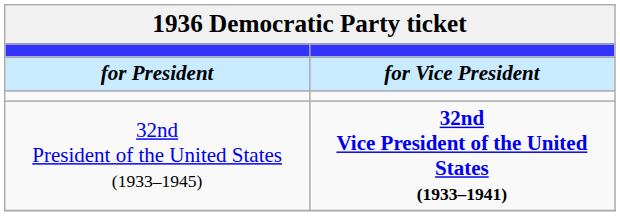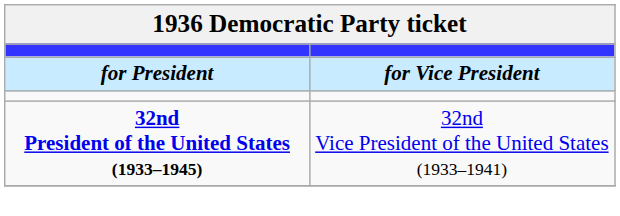(157, 155) normal -> (157, 143) bold
(462, 155) bold -> (462, 143) normal
